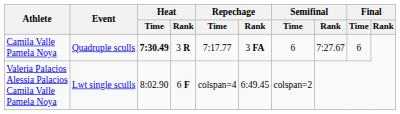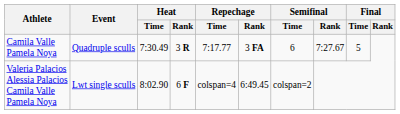(154, 48) bold -> (154, 48) normal
(359, 48) 6 -> (358, 48) 5
